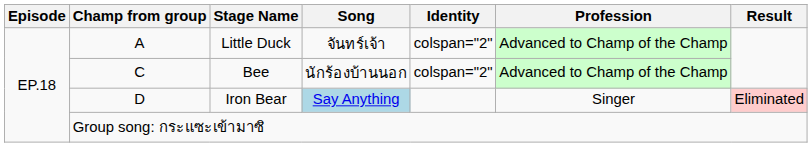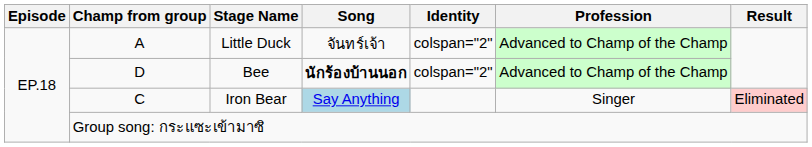(140, 73) C -> (140, 73) D
(356, 73) normal -> (356, 73) bold
(140, 100) D -> (140, 100) C
